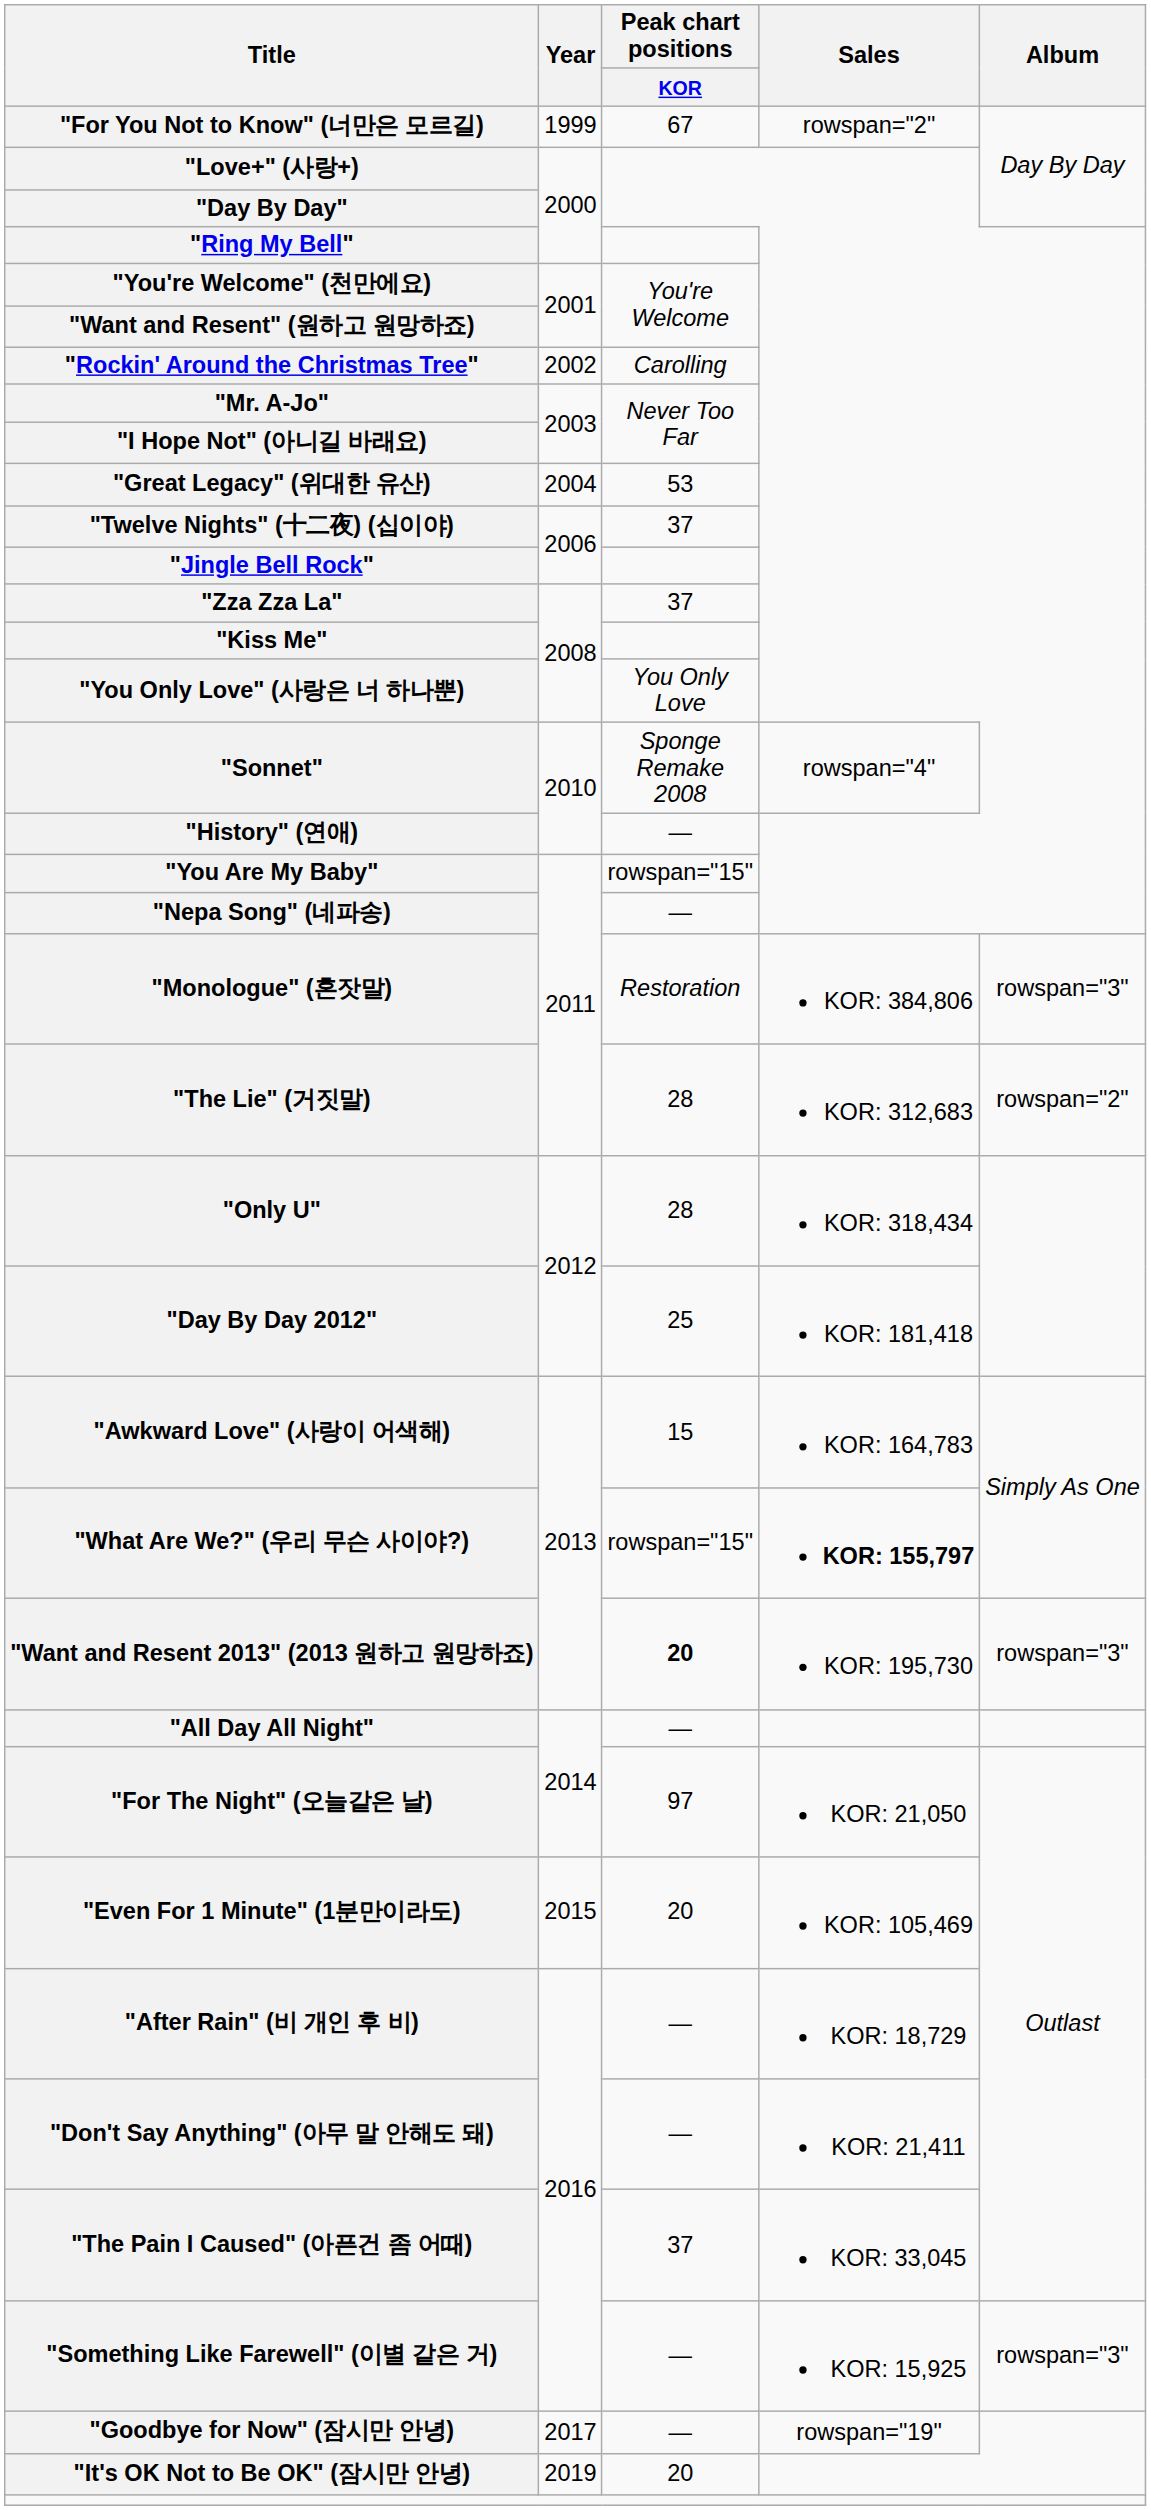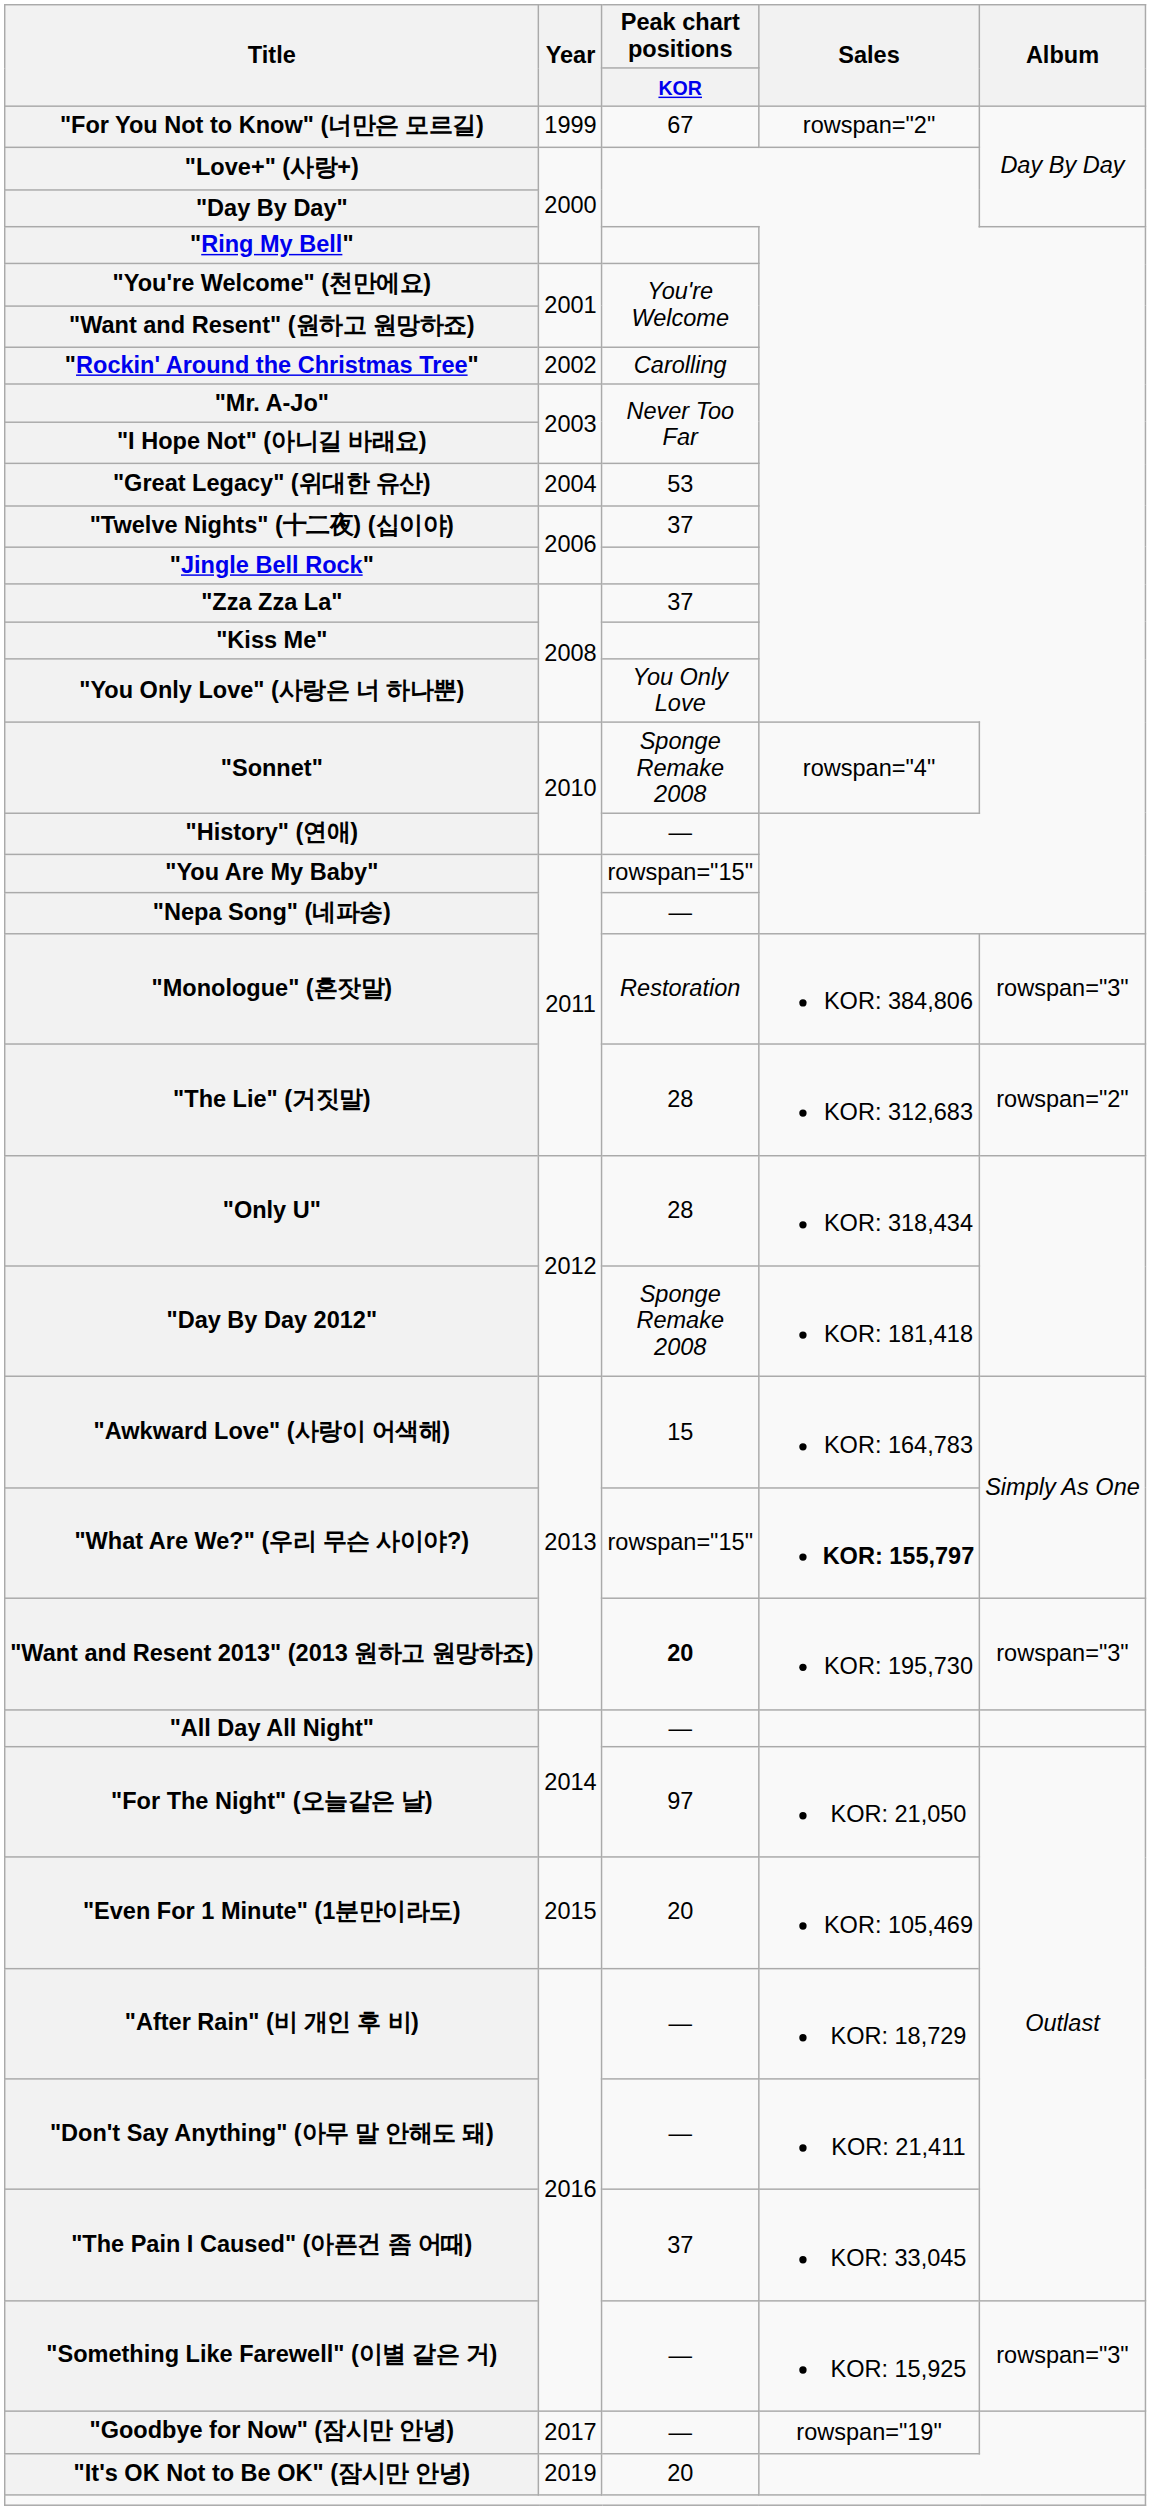(680, 1321) 25 -> (680, 1321) Sponge Remake 2008
